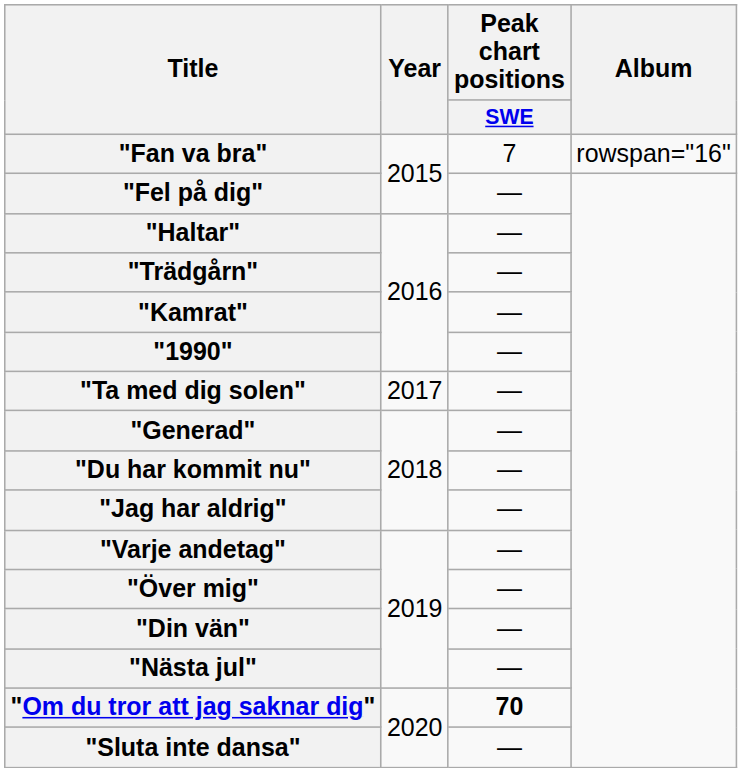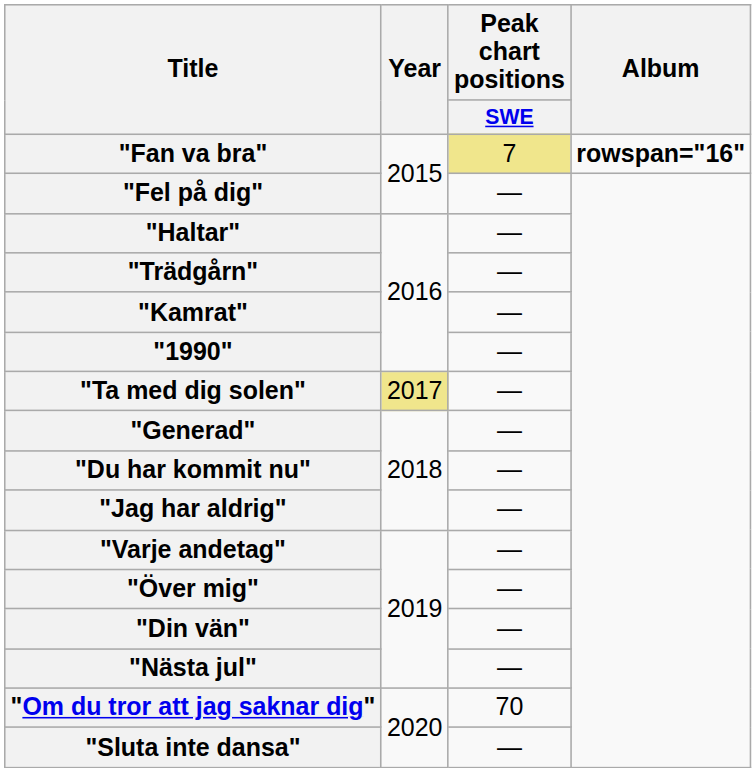(509, 153) no background -> (509, 153) khaki background
(654, 153) normal -> (661, 153) bold
(415, 390) no background -> (415, 390) khaki background
(509, 707) bold -> (509, 707) normal
